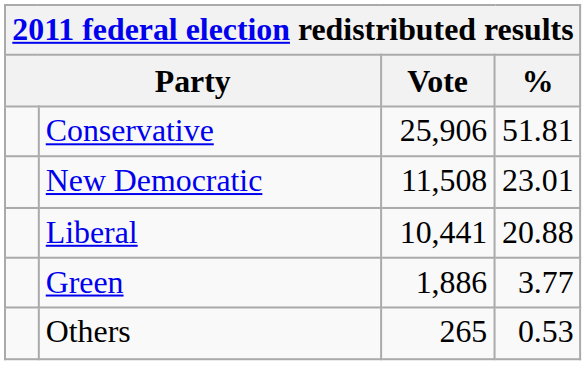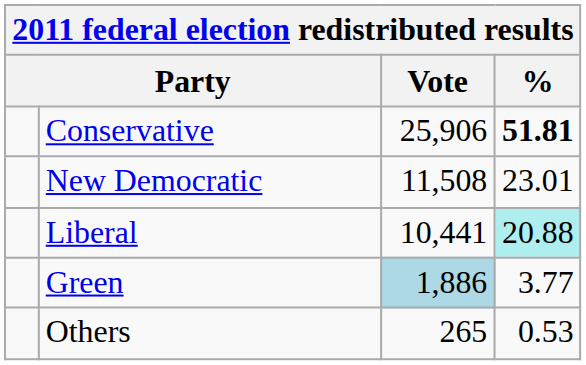(538, 130) normal -> (538, 130) bold
(538, 231) no background -> (538, 231) paleturquoise background
(451, 282) no background -> (451, 282) lightblue background
